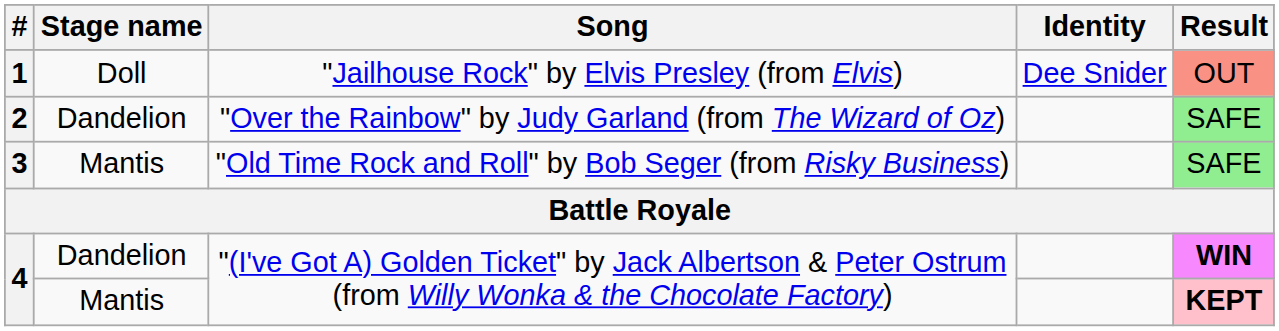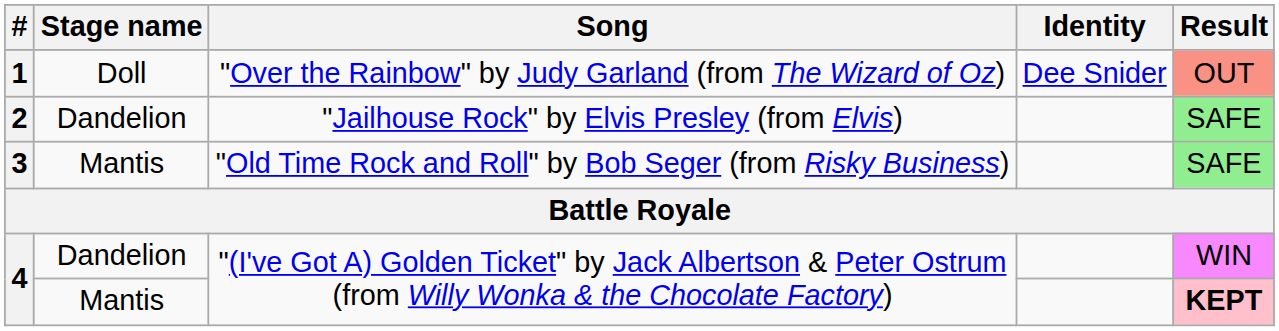(613, 73) "Jailhouse Rock" by Elvis Presley (from Elvis) -> (613, 73) "Over the Rainbow" by Judy Garland (from The Wizard of Oz)
(613, 118) "Over the Rainbow" by Judy Garland (from The Wizard of Oz) -> (613, 118) "Jailhouse Rock" by Elvis Presley (from Elvis)
(1224, 255) bold -> (1224, 255) normal
